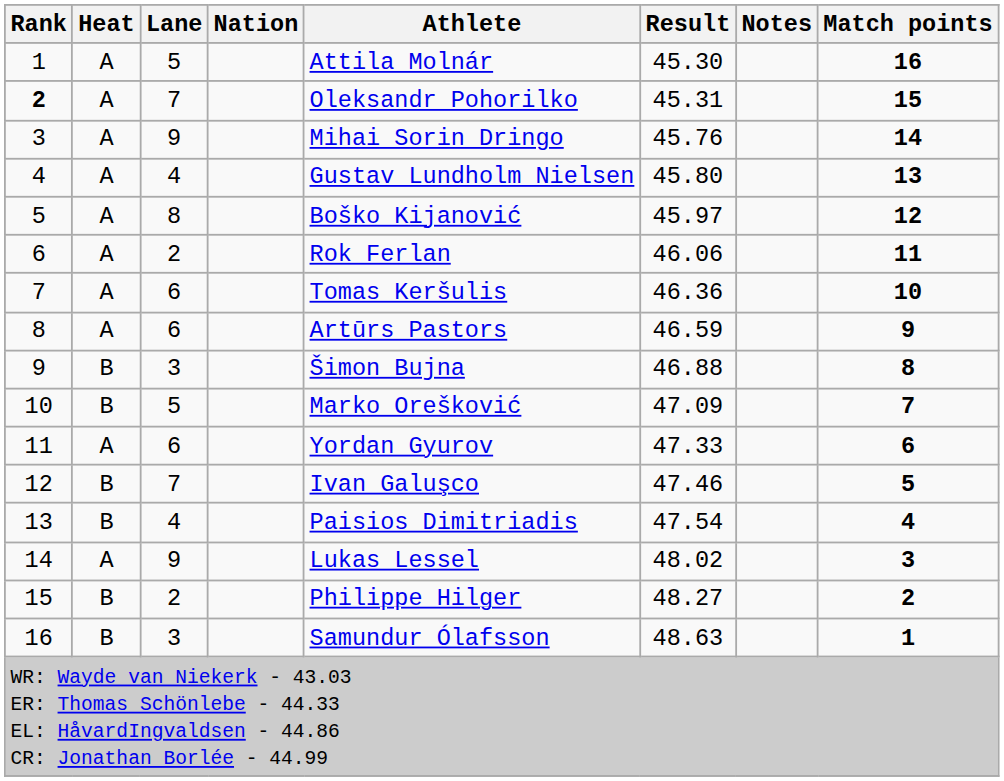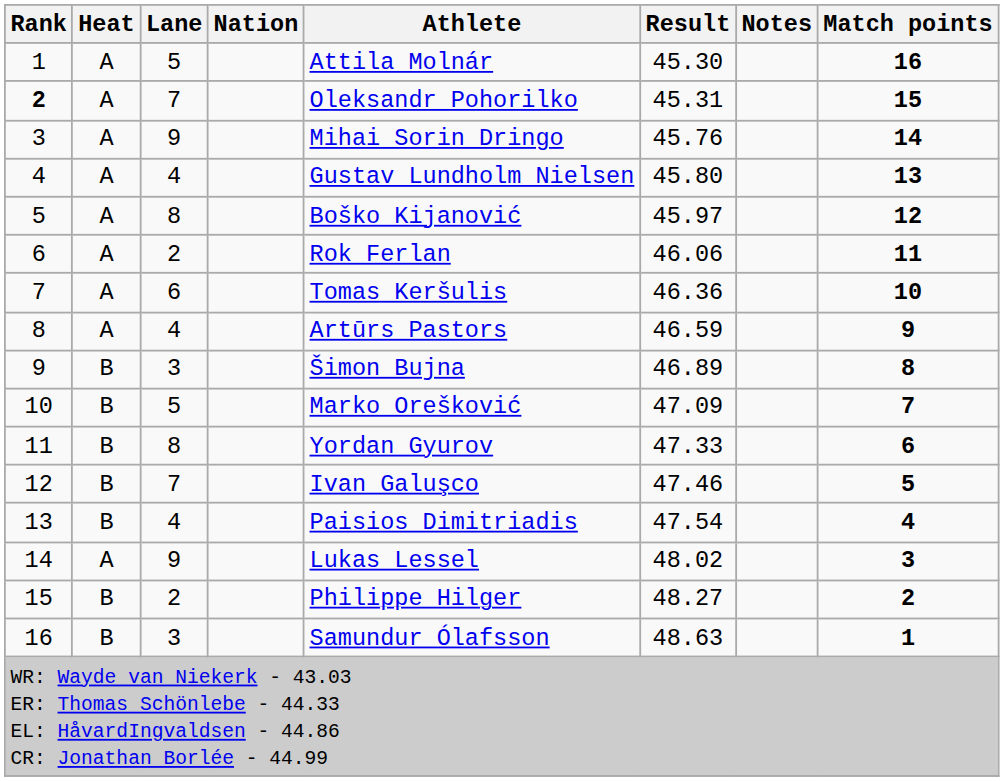(174, 331) 6 -> (174, 331) 4
(688, 369) 46.88 -> (688, 369) 46.89
(106, 446) A -> (106, 446) B
(174, 446) 6 -> (174, 446) 8
